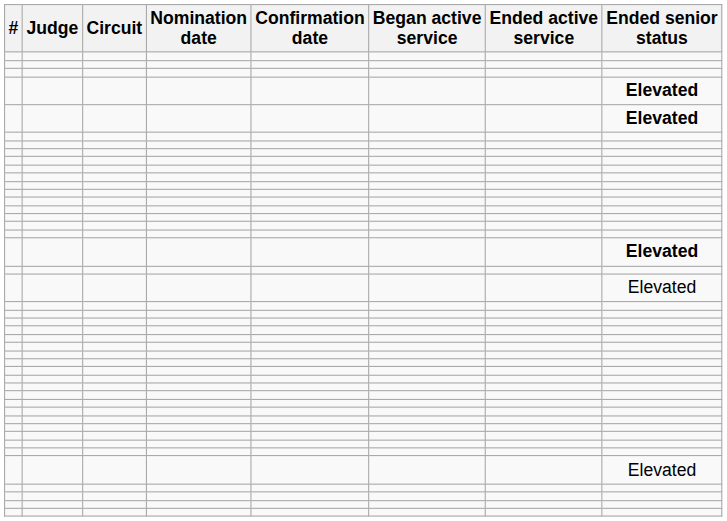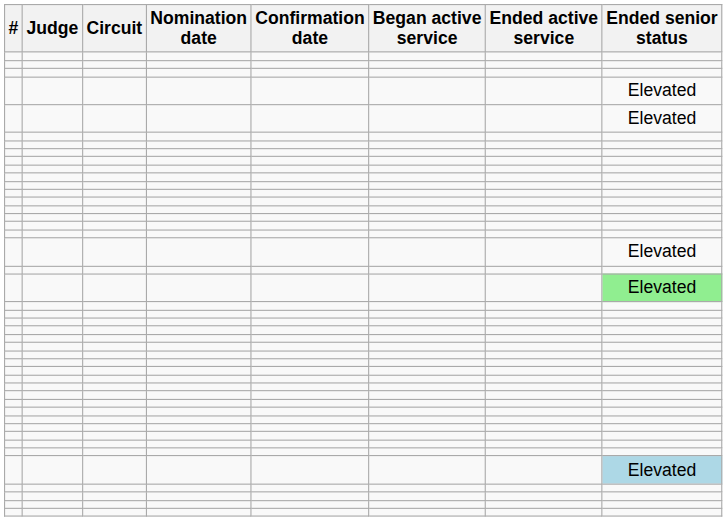(662, 90) bold -> (662, 90) normal
(662, 118) bold -> (662, 118) normal
(662, 251) bold -> (662, 251) normal
(662, 287) no background -> (662, 287) lightgreen background
(662, 469) no background -> (662, 469) lightblue background
